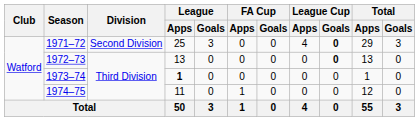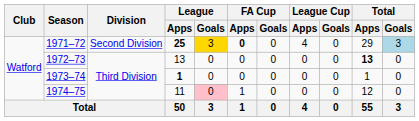(180, 44) normal -> (180, 44) bold
(211, 44) no background -> (211, 44) gold background
(242, 44) normal -> (242, 44) bold
(336, 44) bold -> (336, 44) normal
(398, 44) no background -> (398, 44) lightblue background
(336, 60) bold -> (336, 60) normal
(367, 60) normal -> (367, 60) bold
(211, 92) no background -> (211, 92) pink background
